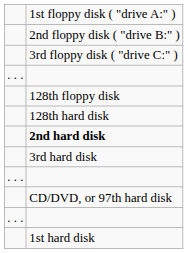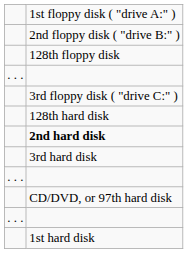(103, 55) 3rd floppy disk ( "drive C:" ) -> (74, 55) 128th floppy disk
(74, 95) 128th floppy disk -> (103, 95) 3rd floppy disk ( "drive C:" )
